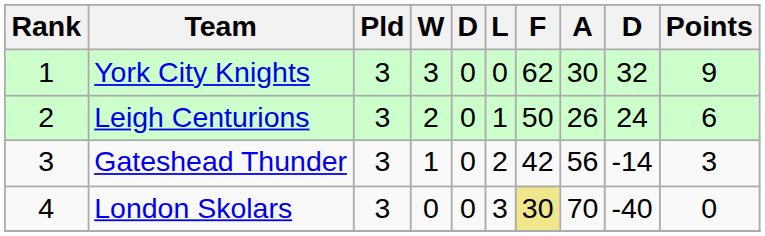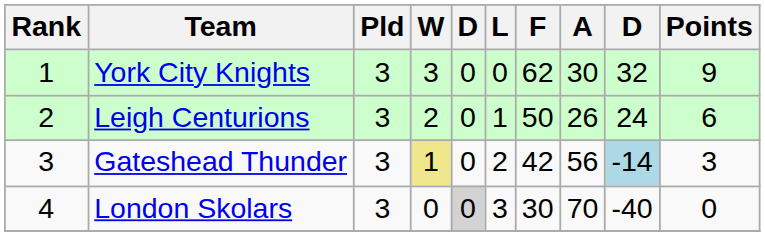(431, 162) no background -> (431, 162) khaki background
(632, 162) no background -> (632, 162) lightblue background
(468, 207) no background -> (468, 207) lightgrey background
(538, 207) khaki background -> (538, 207) no background
